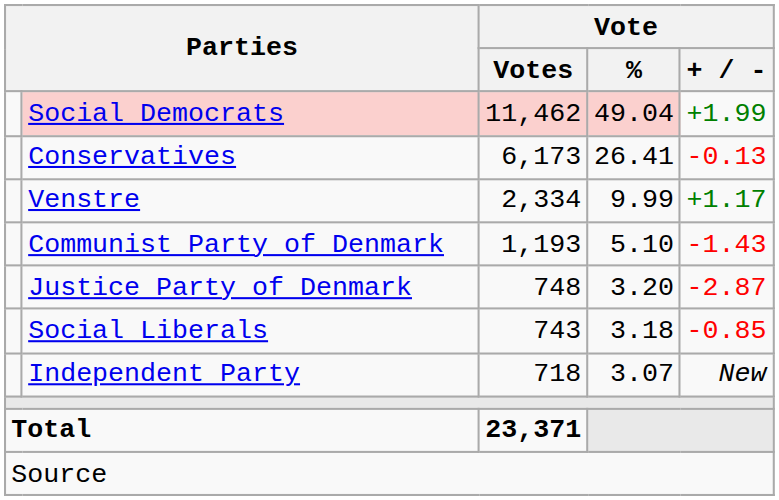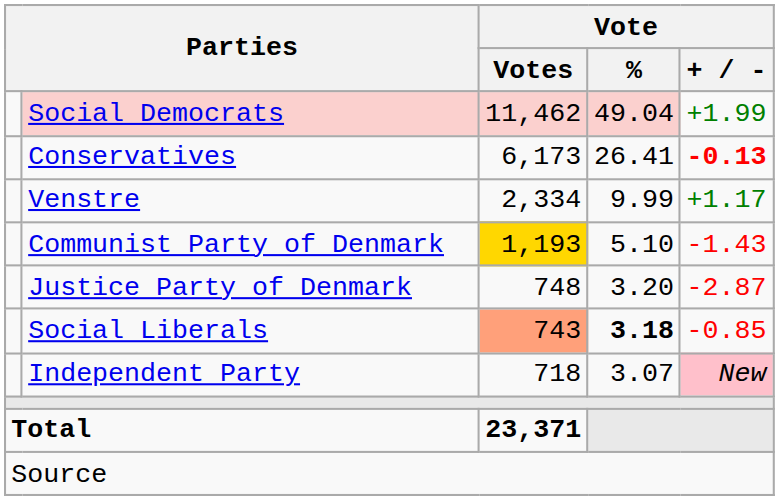(727, 157) normal -> (727, 157) bold
(541, 244) no background -> (541, 244) gold background
(557, 331) no background -> (557, 331) lightsalmon background
(642, 331) normal -> (642, 331) bold
(743, 374) no background -> (743, 374) pink background
